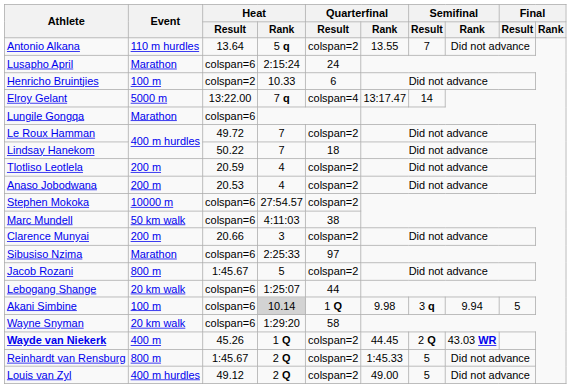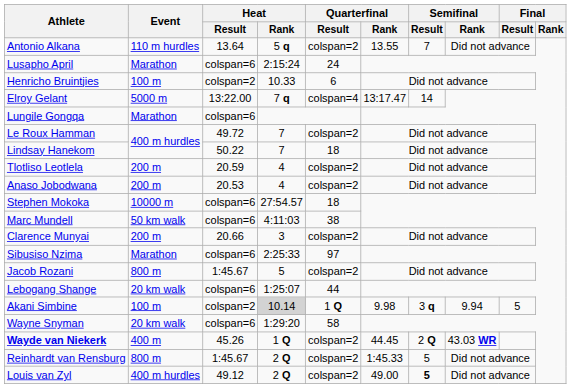(333, 203) colspan=2 -> (333, 203) 18
(230, 306) colspan=6 -> (230, 306) colspan=2
(427, 376) normal -> (427, 376) bold
